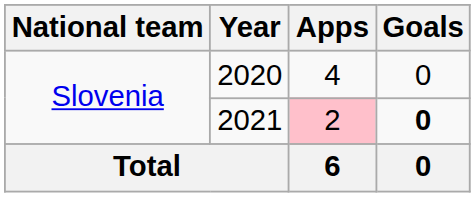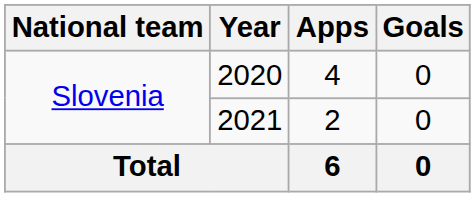(332, 120) pink background -> (332, 120) no background
(423, 120) bold -> (423, 120) normal
